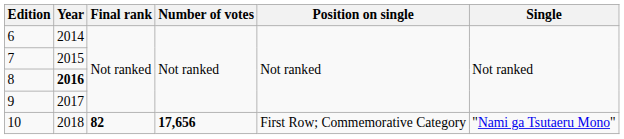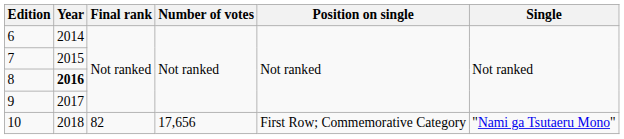(97, 123) bold -> (97, 123) normal
(177, 123) bold -> (177, 123) normal
